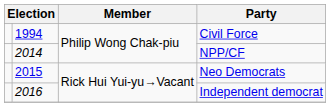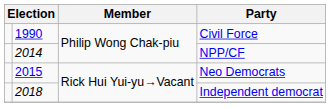(29, 33) 1994 -> (29, 33) 1990
(29, 92) 2016 -> (29, 92) 2018
